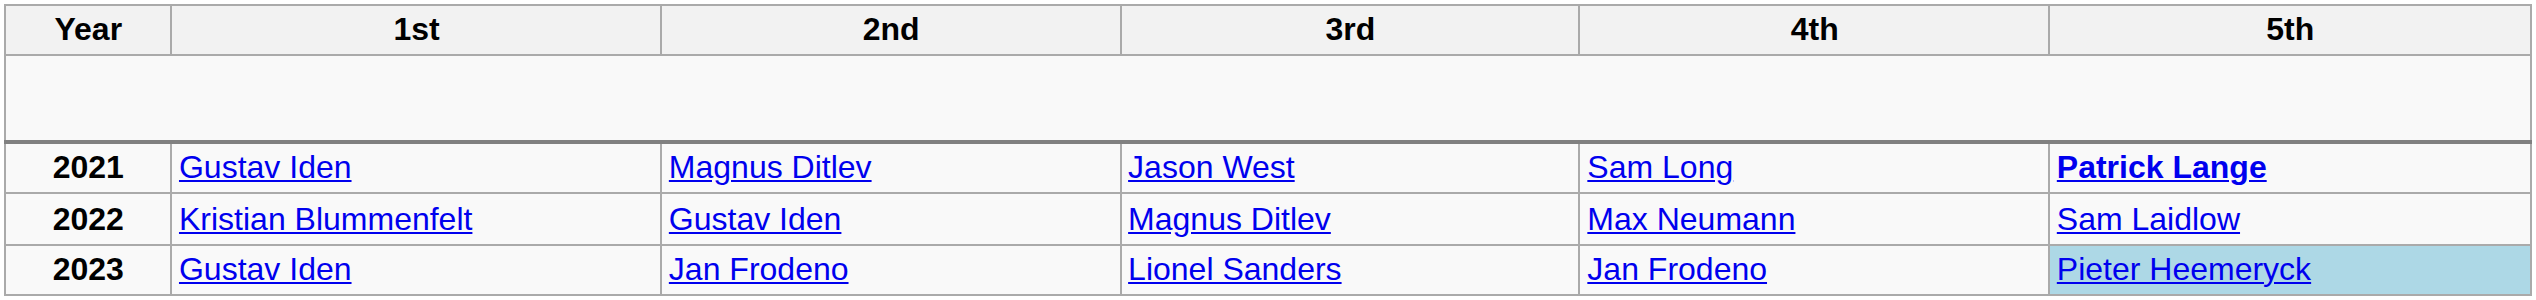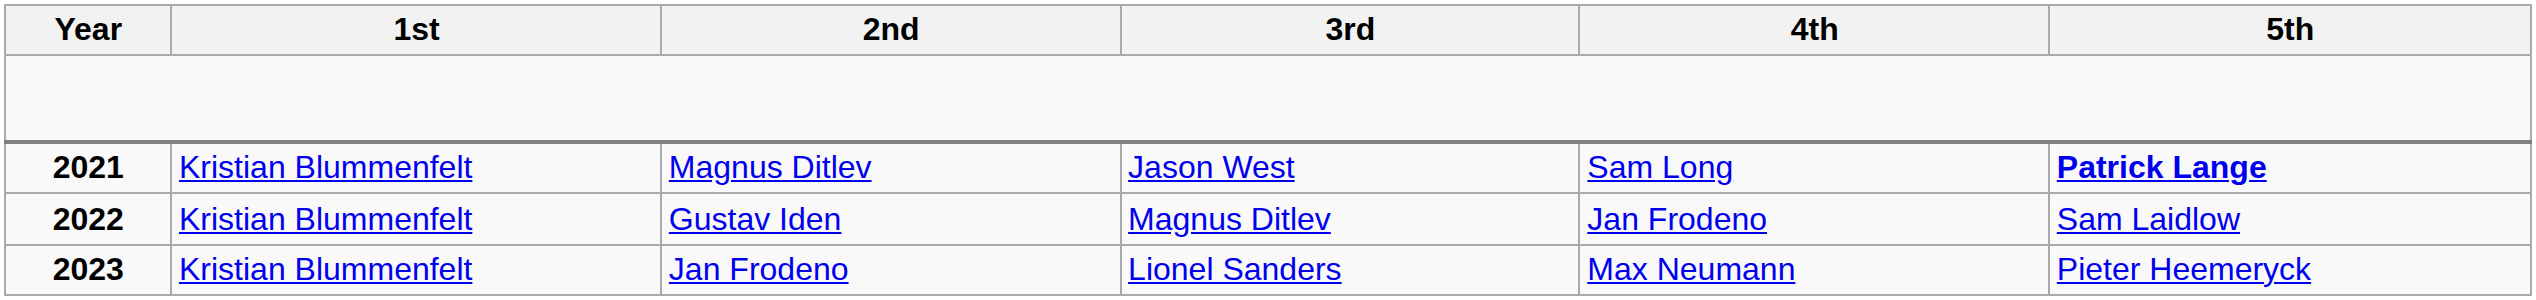(265, 168) Gustav Iden -> (326, 168) Kristian Blummenfelt
(1691, 218) Max Neumann -> (1677, 218) Jan Frodeno
(265, 269) Gustav Iden -> (326, 269) Kristian Blummenfelt
(1677, 269) Jan Frodeno -> (1691, 269) Max Neumann
(2184, 269) lightblue background -> (2184, 269) no background
